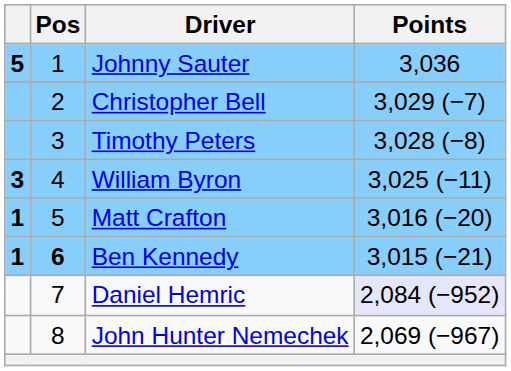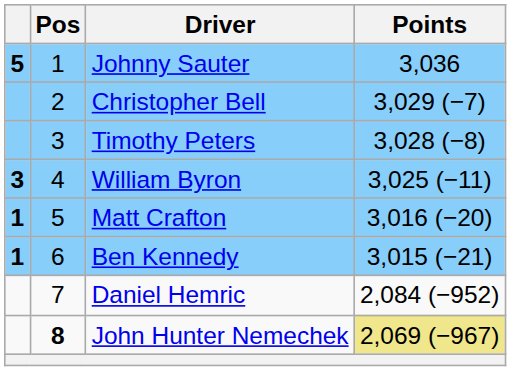(58, 257) bold -> (58, 257) normal
(430, 296) lavender background -> (430, 296) no background
(58, 334) normal -> (58, 334) bold
(430, 334) no background -> (430, 334) khaki background
